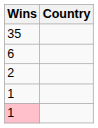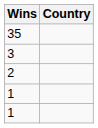(11, 53) 6 -> (11, 53) 3
(11, 113) pink background -> (11, 113) no background
